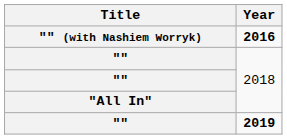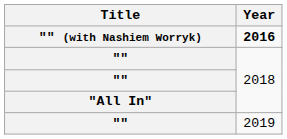(259, 123) bold -> (259, 123) normal
